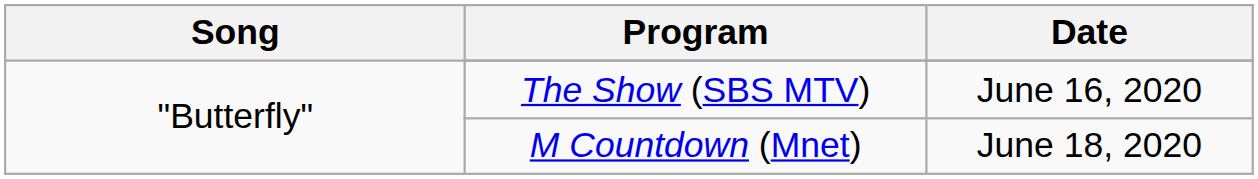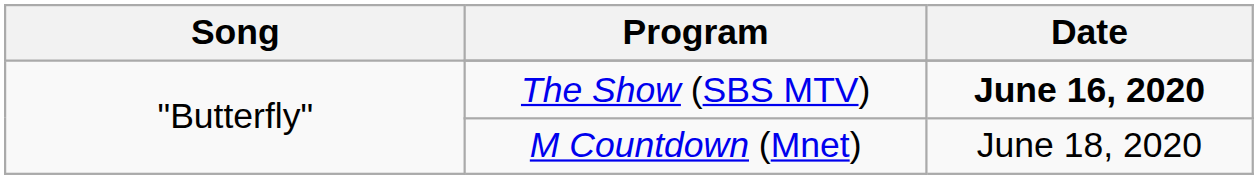(1089, 88) normal -> (1089, 88) bold
